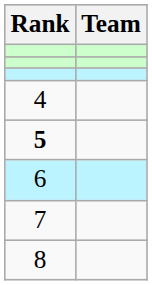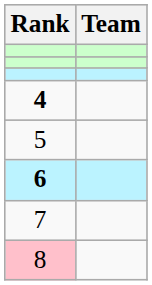(40, 99) normal -> (40, 99) bold
(40, 139) bold -> (40, 139) normal
(40, 179) normal -> (40, 179) bold
(40, 259) no background -> (40, 259) pink background
